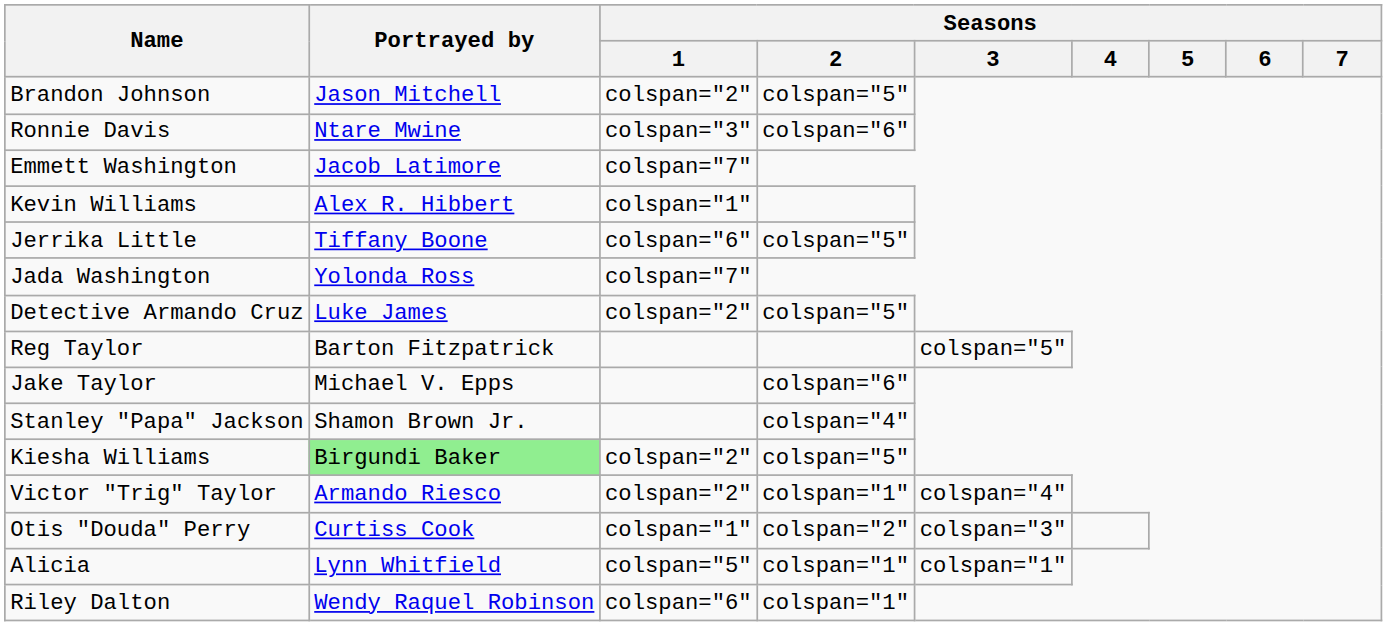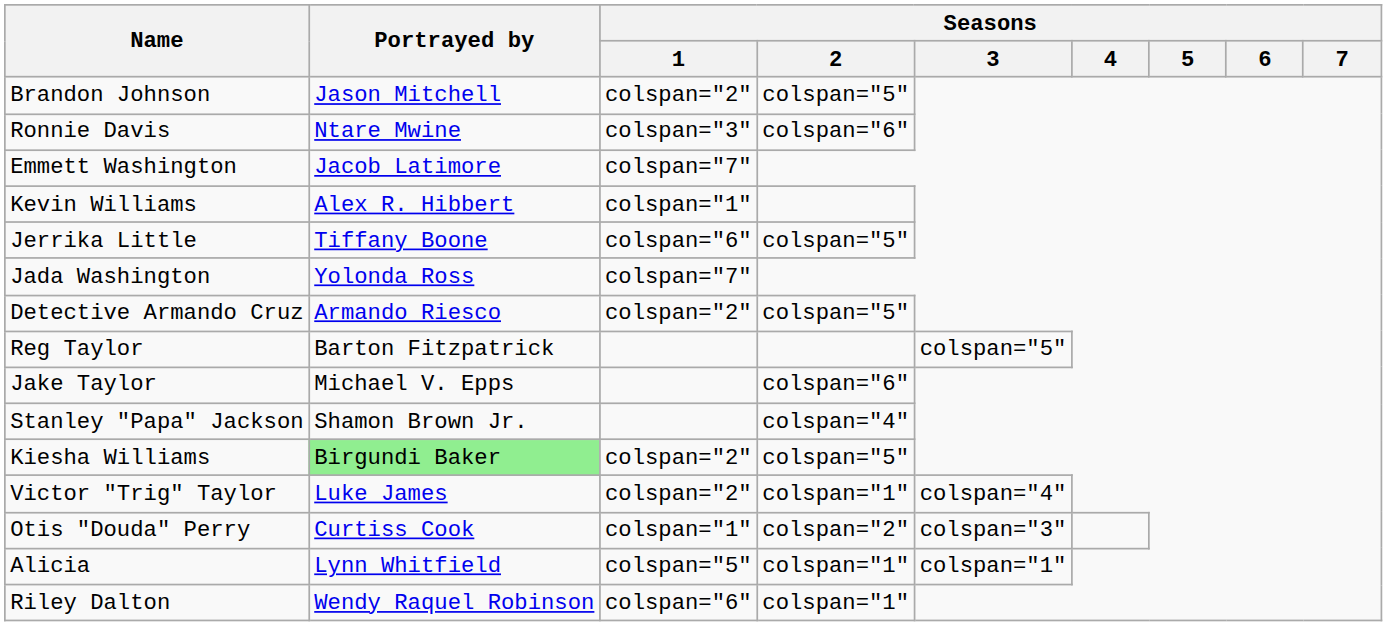(381, 313) Luke James -> (408, 313) Armando Riesco
(408, 494) Armando Riesco -> (381, 494) Luke James
